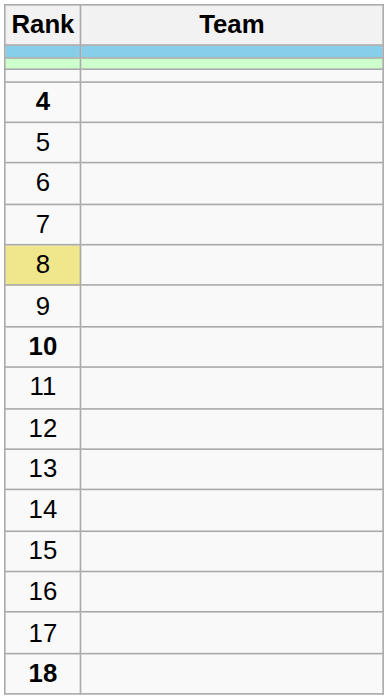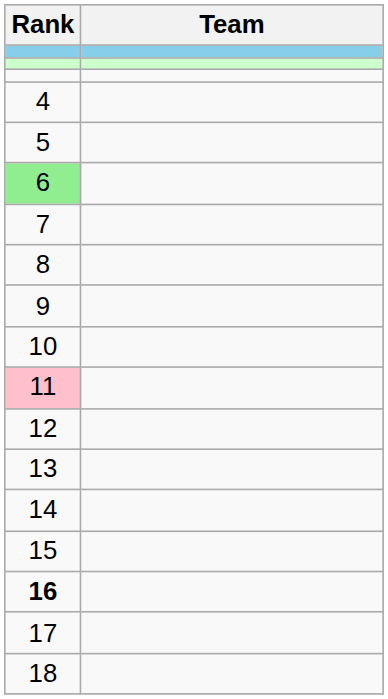(43, 101) bold -> (43, 101) normal
(43, 183) no background -> (43, 183) lightgreen background
(43, 264) khaki background -> (43, 264) no background
(43, 346) bold -> (43, 346) normal
(43, 387) no background -> (43, 387) pink background
(43, 591) normal -> (43, 591) bold
(43, 673) bold -> (43, 673) normal
